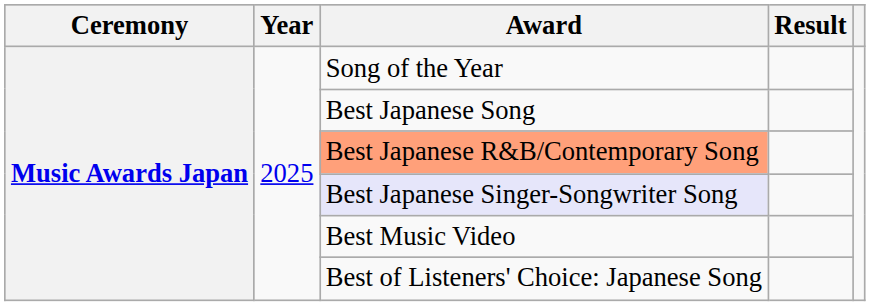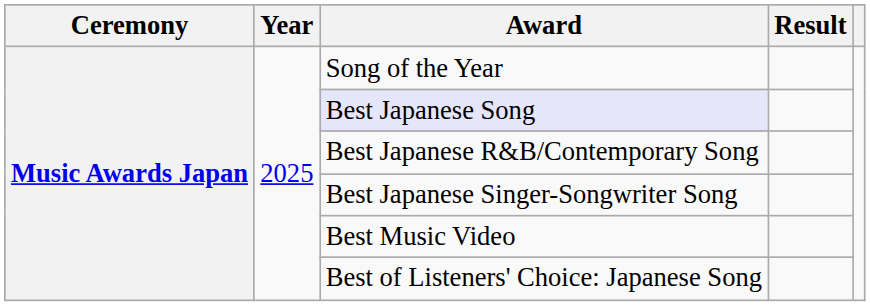(430, 109) no background -> (430, 109) lavender background
(542, 151) lightsalmon background -> (542, 151) no background
(532, 194) lavender background -> (532, 194) no background
